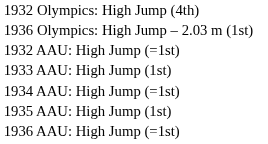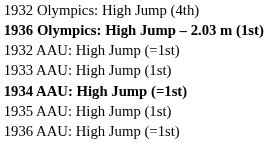(128, 30) normal -> (134, 30) bold
(92, 91) normal -> (95, 91) bold
